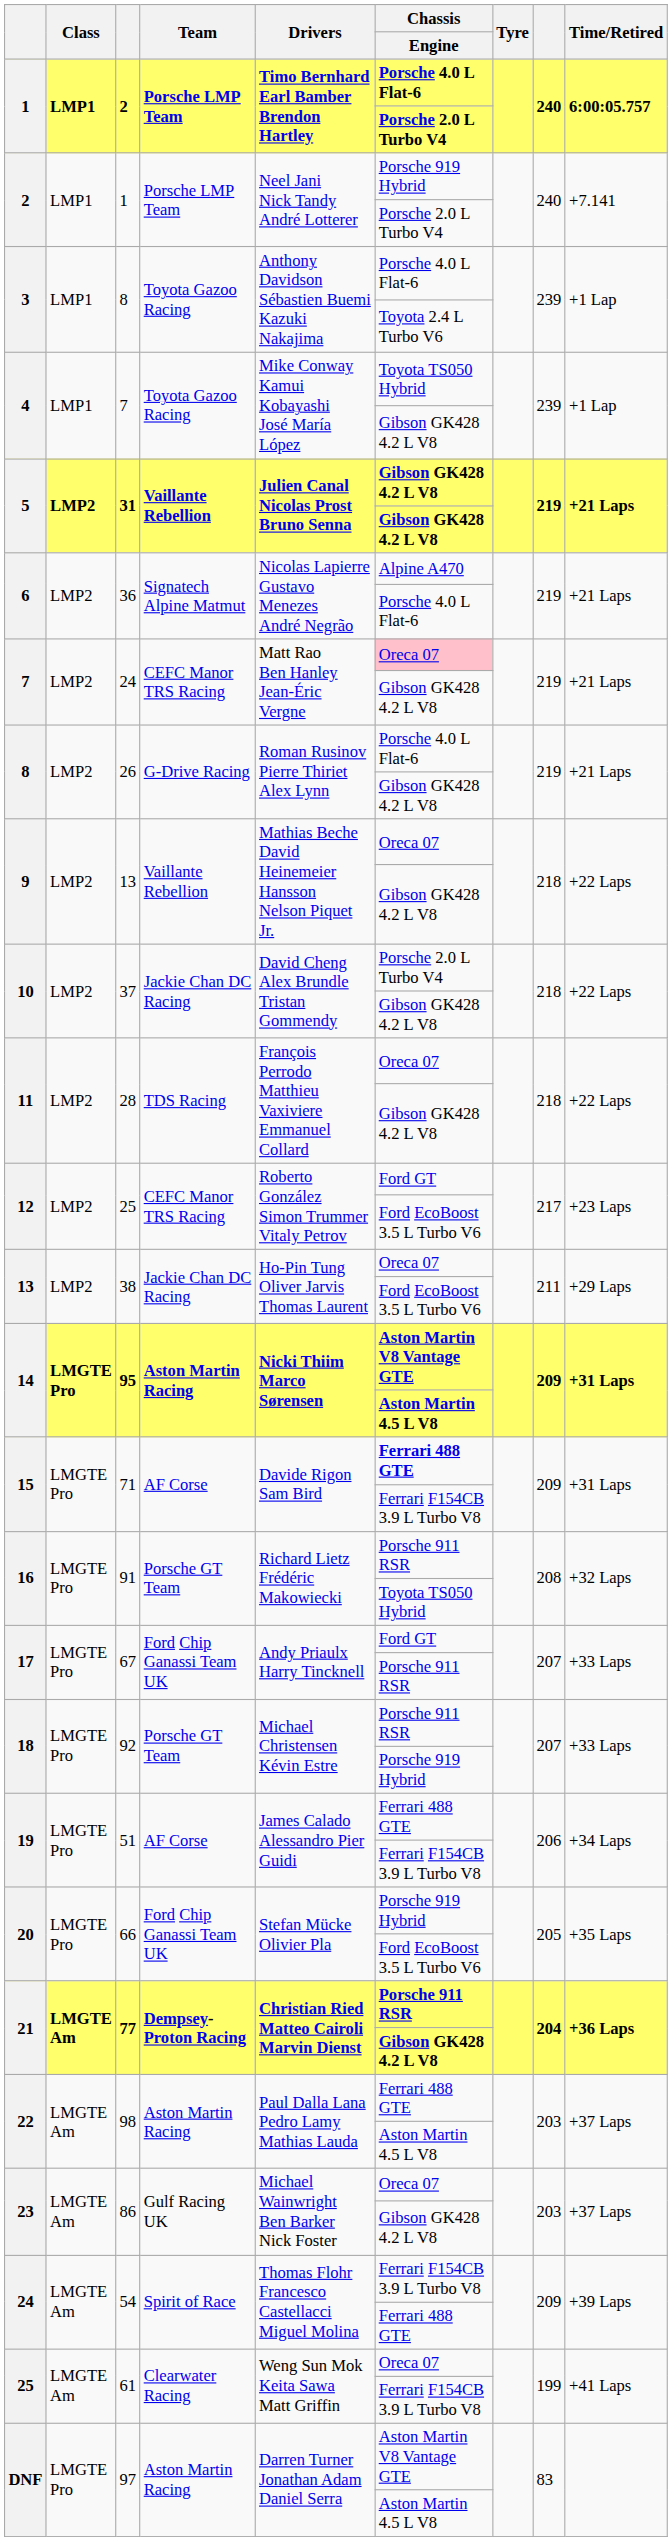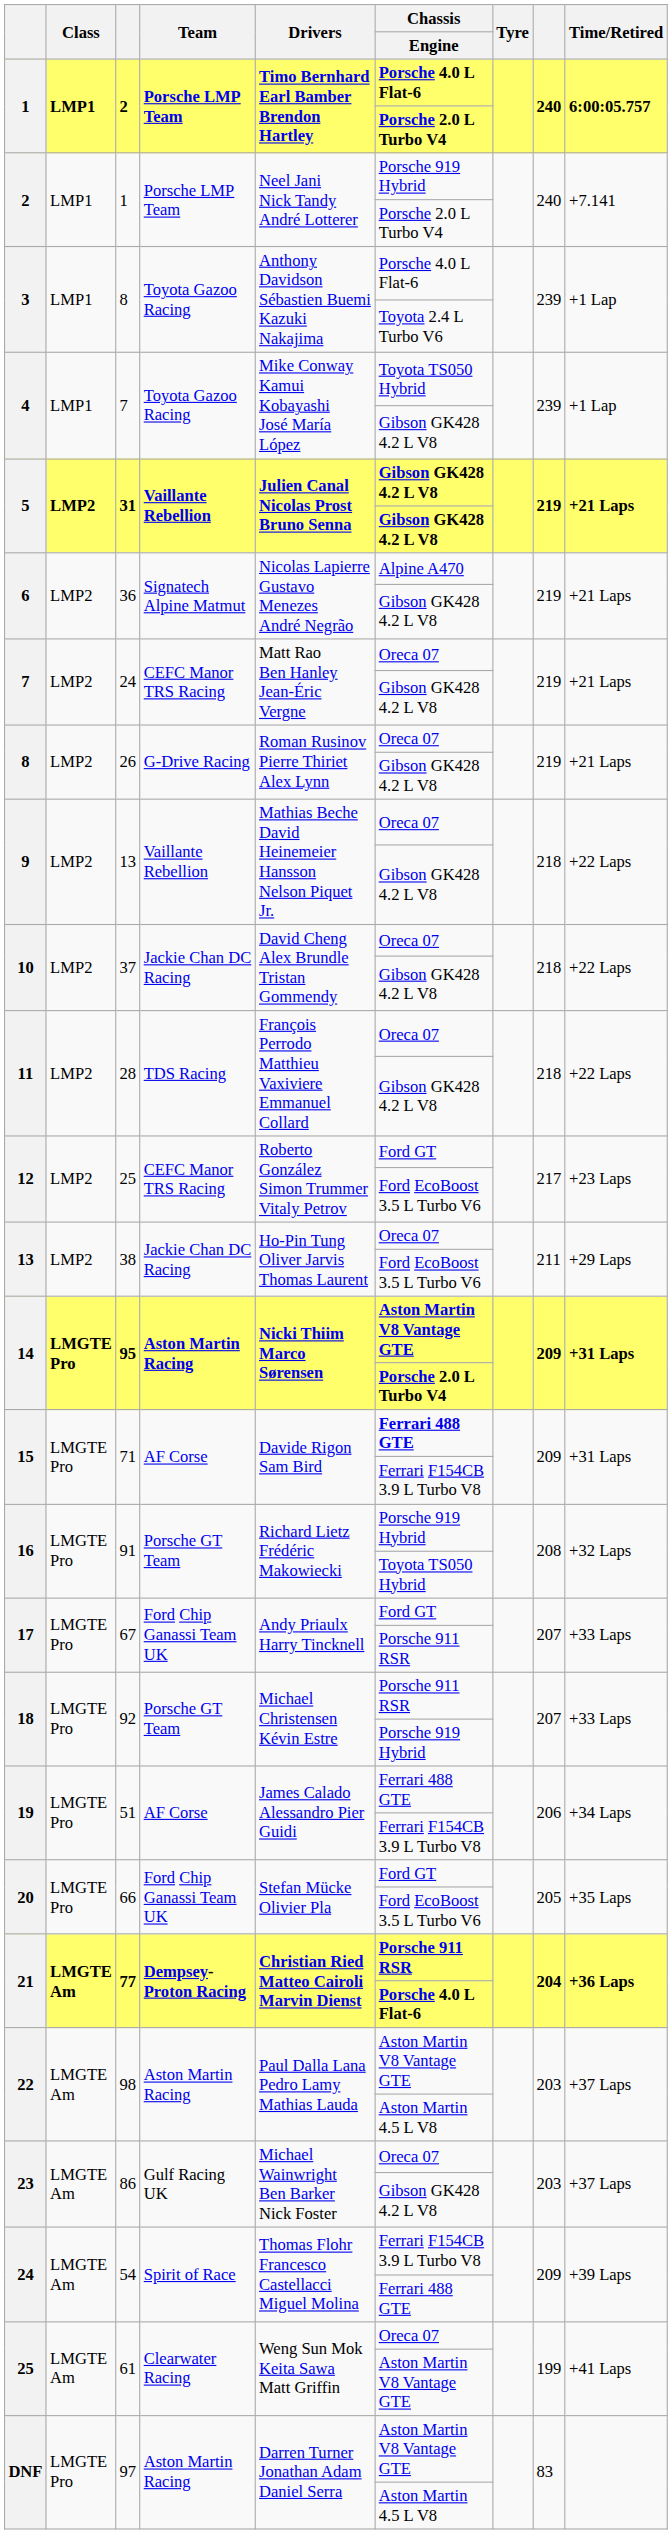(424, 611) Porsche 4.0 L Flat-6 -> (429, 611) Gibson GK428 4.2 L V8
(409, 654) pink background -> (409, 654) no background
(424, 748) Porsche 4.0 L Flat-6 -> (409, 738) Oreca 07
(424, 967) Porsche 2.0 L Turbo V4 -> (409, 940) Oreca 07
(427, 1413) Aston Martin 4.5 L V8 -> (427, 1386) Porsche 2.0 L Turbo V4
(419, 1554) Porsche 911 RSR -> (419, 1527) Porsche 919 Hybrid
(419, 1910) Porsche 919 Hybrid -> (407, 1873) Ford GT
(431, 2051) Gibson GK428 4.2 L V8 -> (427, 2004) Porsche 4.0 L Flat-6
(416, 2098) Ferrari 488 GTE -> (423, 2061) Aston Martin V8 Vantage GTE
(431, 2399) Ferrari F154CB 3.9 L Turbo V8 -> (423, 2382) Aston Martin V8 Vantage GTE
